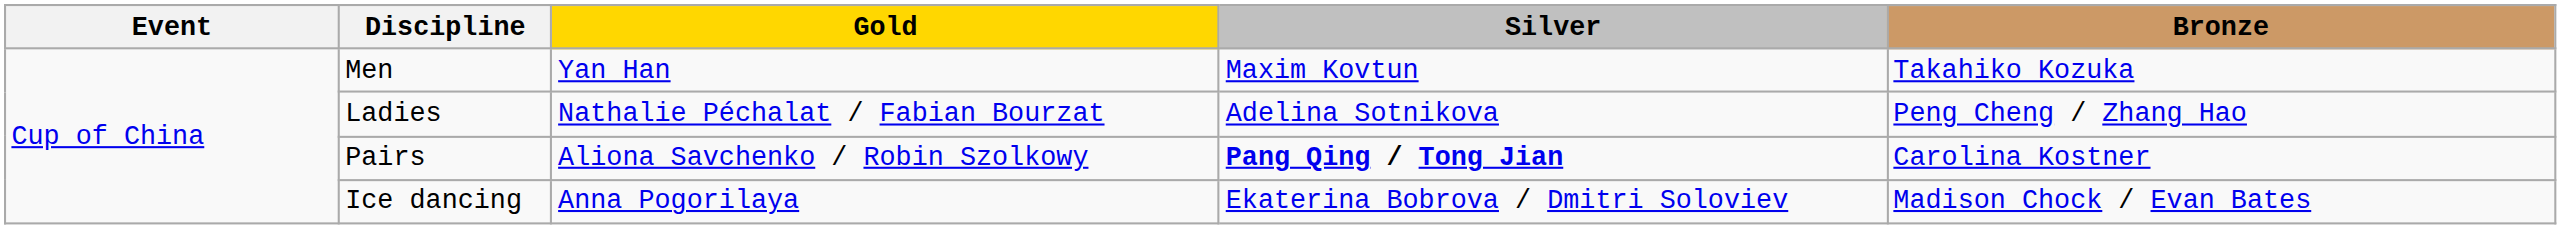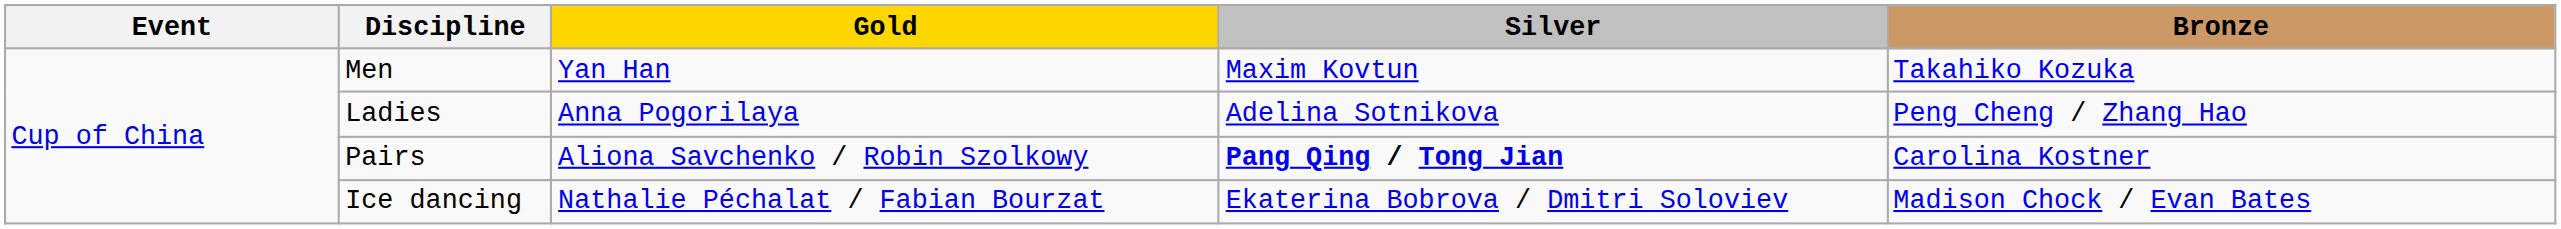(831, 114) Nathalie Péchalat / Fabian Bourzat -> (679, 114) Anna Pogorilaya
(679, 201) Anna Pogorilaya -> (831, 201) Nathalie Péchalat / Fabian Bourzat
